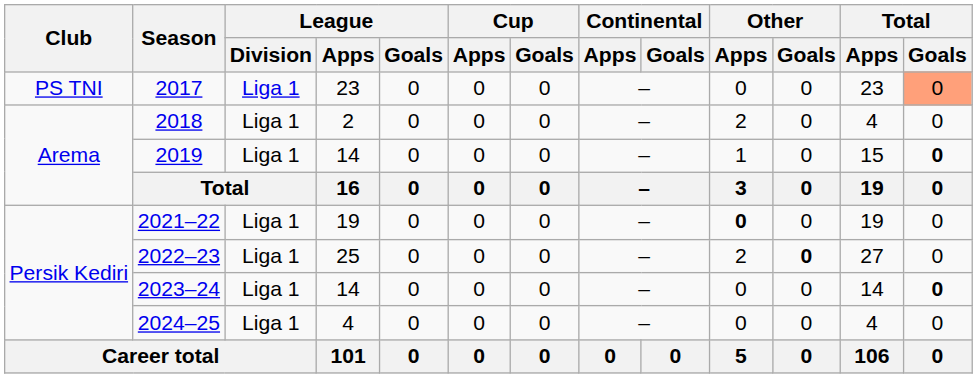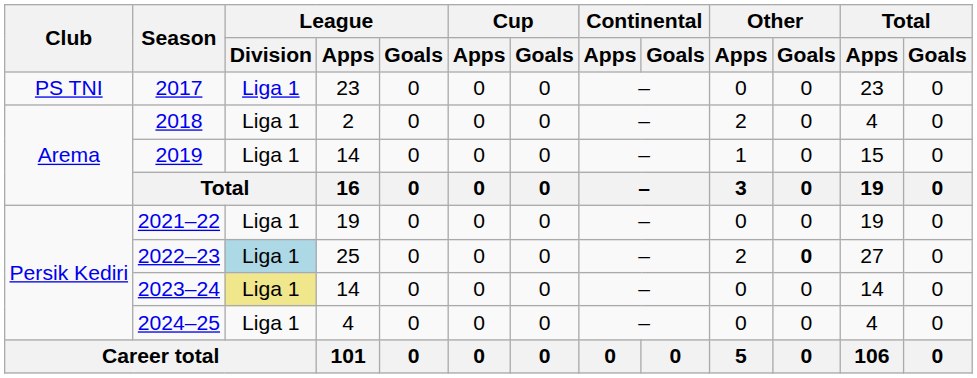(937, 88) lightsalmon background -> (937, 88) no background
(937, 155) bold -> (937, 155) normal
(741, 222) bold -> (741, 222) normal
(271, 255) no background -> (271, 255) lightblue background
(271, 289) no background -> (271, 289) khaki background
(937, 289) bold -> (937, 289) normal
